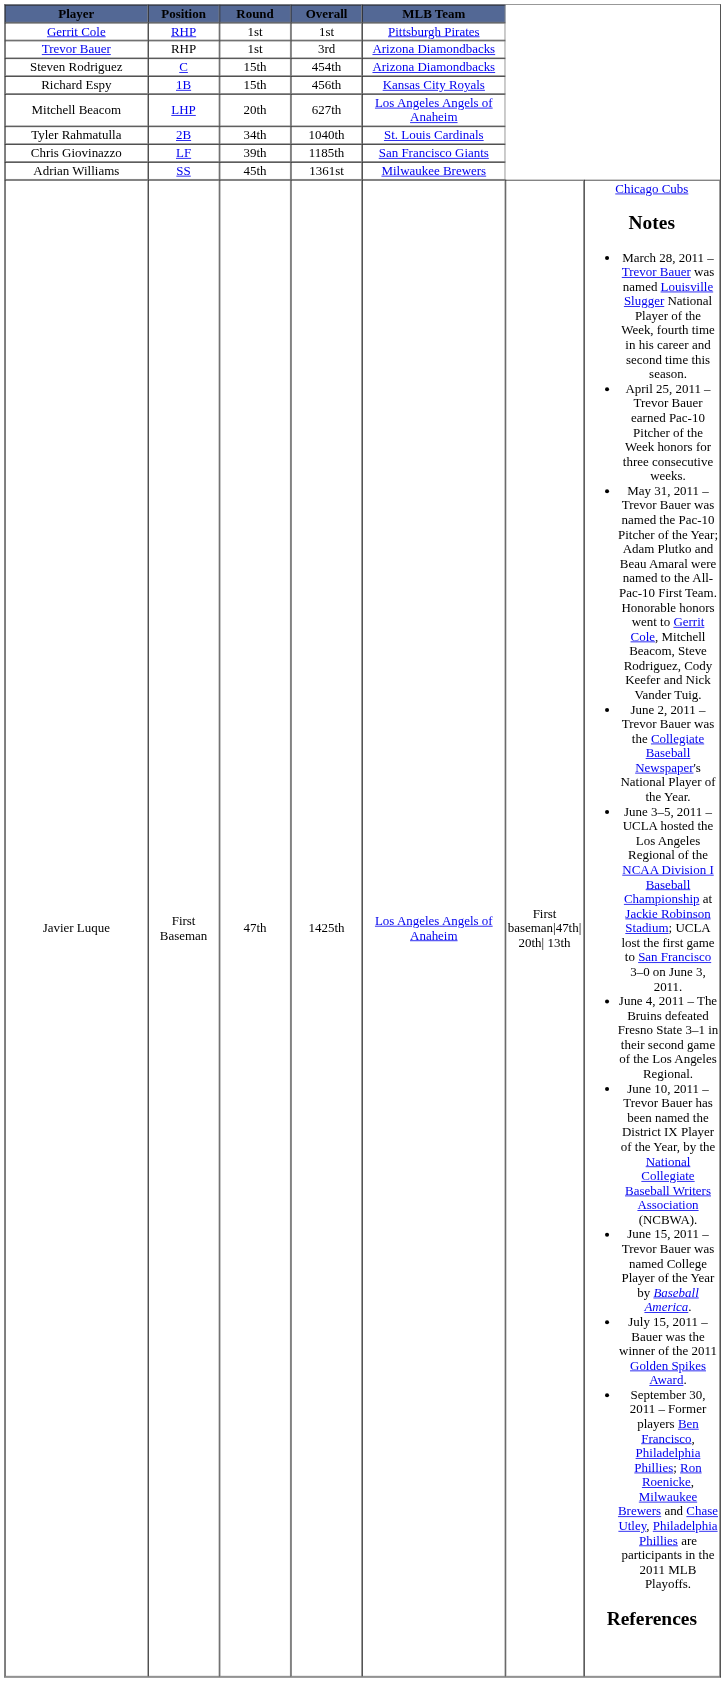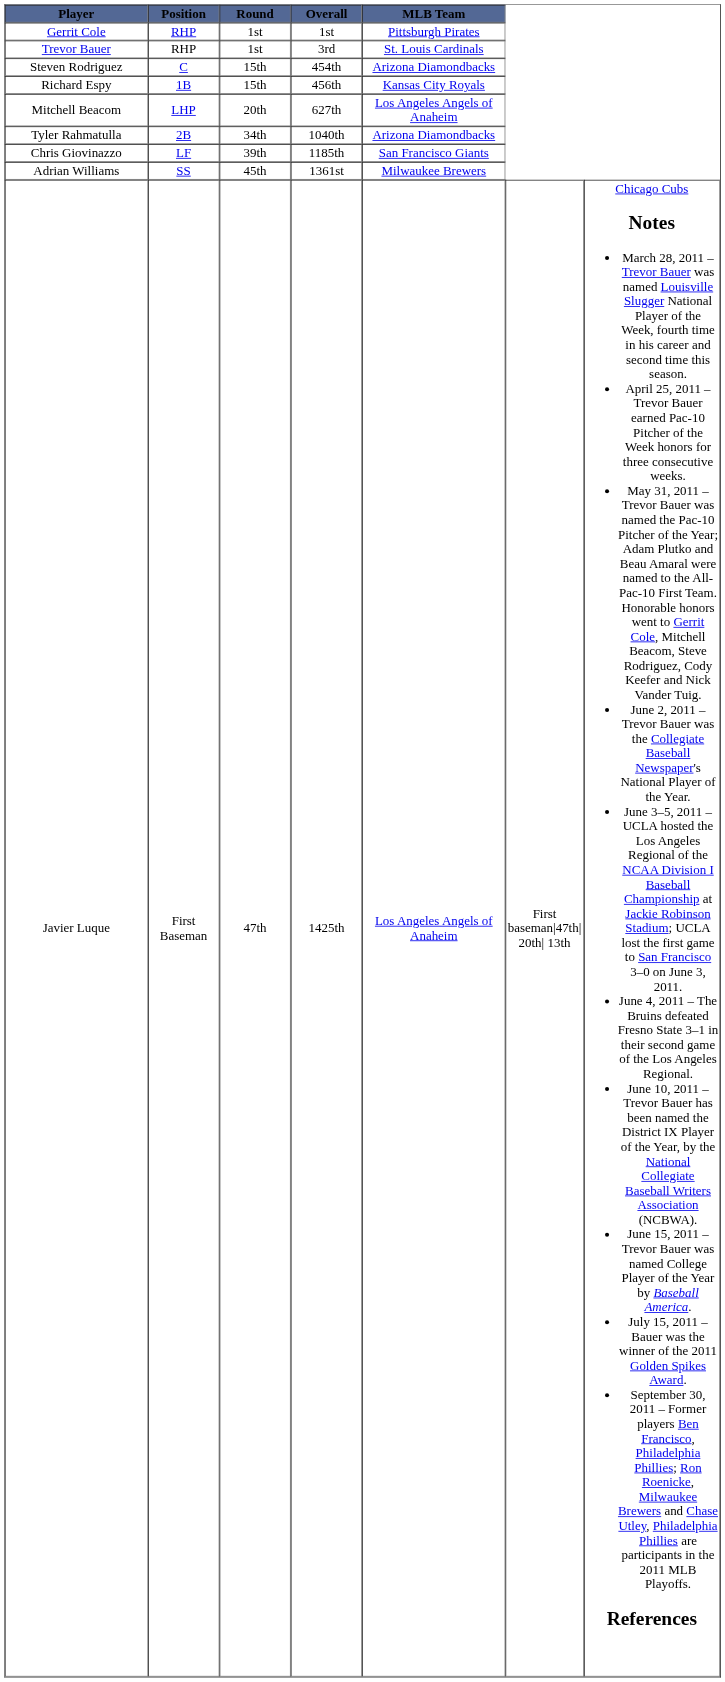(434, 49) Arizona Diamondbacks -> (434, 49) St. Louis Cardinals
(434, 135) St. Louis Cardinals -> (434, 135) Arizona Diamondbacks
